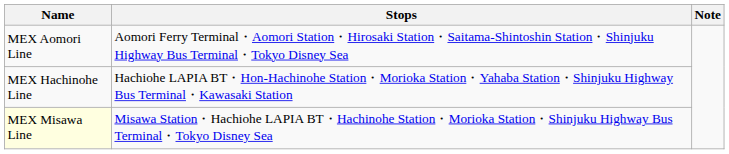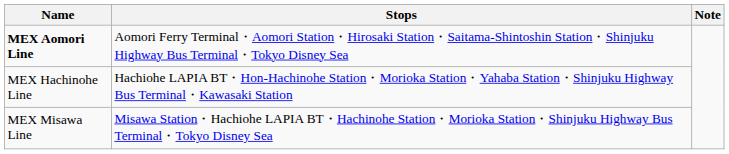(44, 46) normal -> (46, 46) bold
(45, 128) lightyellow background -> (45, 128) no background
